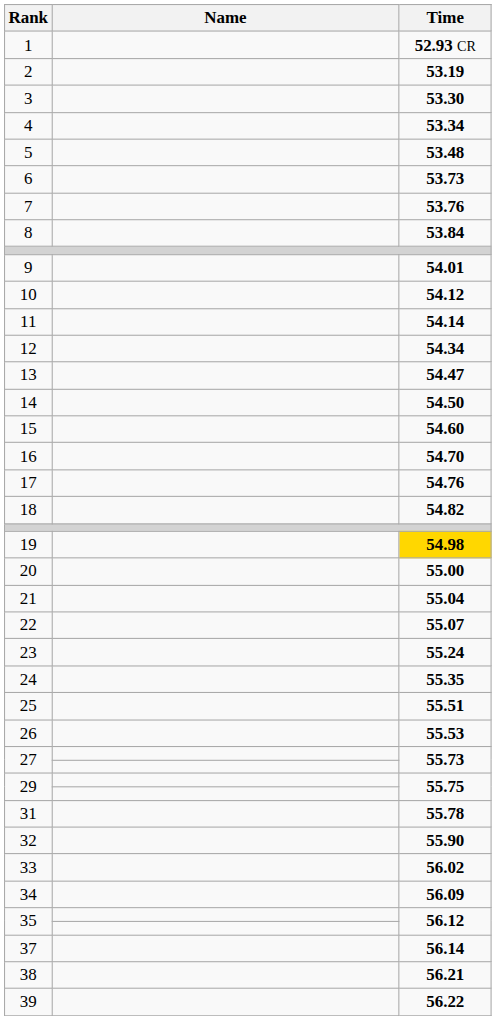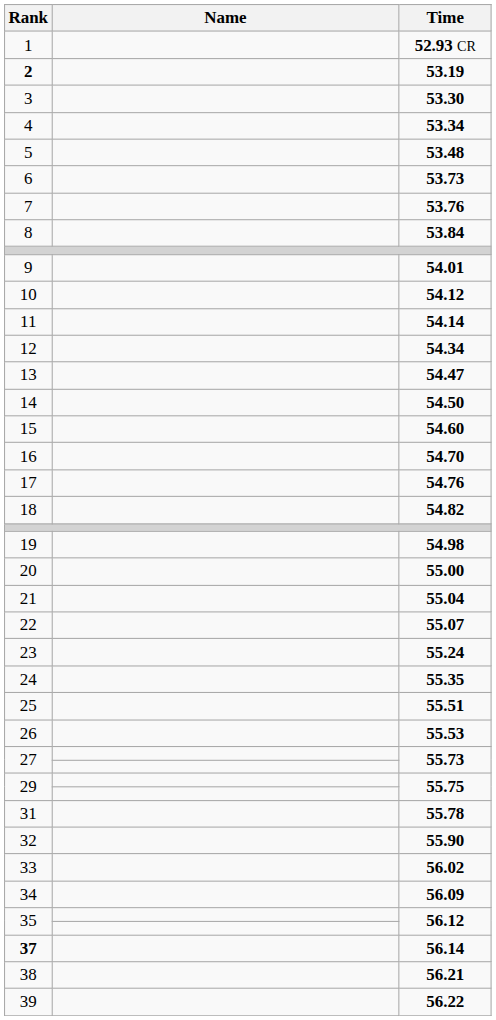(28, 71) normal -> (28, 71) bold
(445, 544) gold background -> (445, 544) no background
(28, 948) normal -> (28, 948) bold
